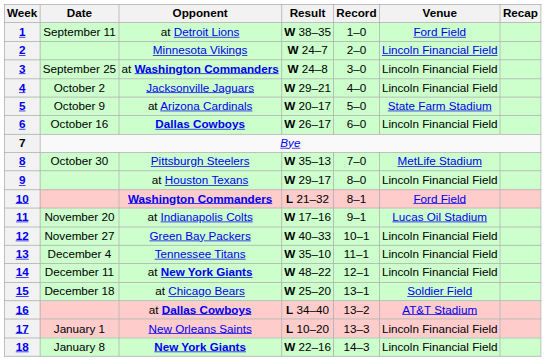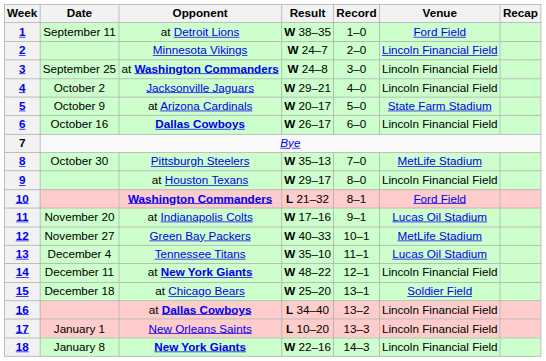(440, 236) Lincoln Financial Field -> (440, 236) MetLife Stadium
(440, 254) Lincoln Financial Field -> (440, 254) Lucas Oil Stadium
(440, 310) AT&T Stadium -> (440, 310) Lincoln Financial Field
